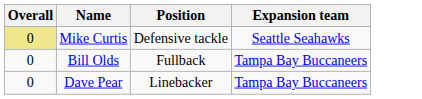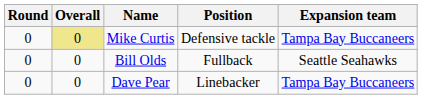+ column: (28, 15)
(301, 37) Seattle Seahawks -> (348, 37) Tampa Bay Buccaneers
(301, 60) Tampa Bay Buccaneers -> (348, 60) Seattle Seahawks
